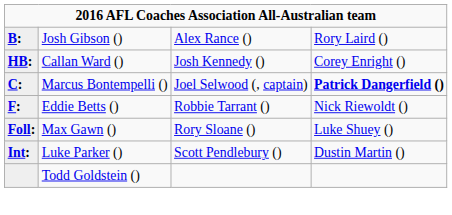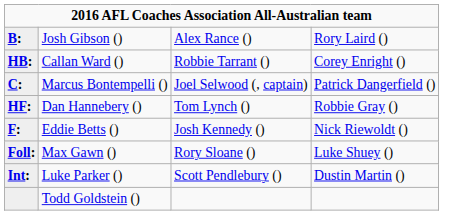(219, 61) Josh Kennedy () -> (222, 61) Robbie Tarrant ()
(379, 84) bold -> (375, 84) normal
+ row: (20, 107)
(222, 107) Robbie Tarrant () -> (219, 130) Josh Kennedy ()
